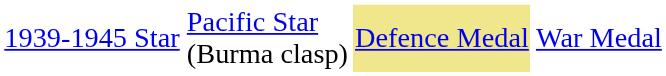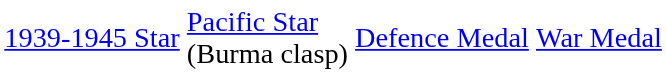(442, 37) khaki background -> (442, 37) no background
